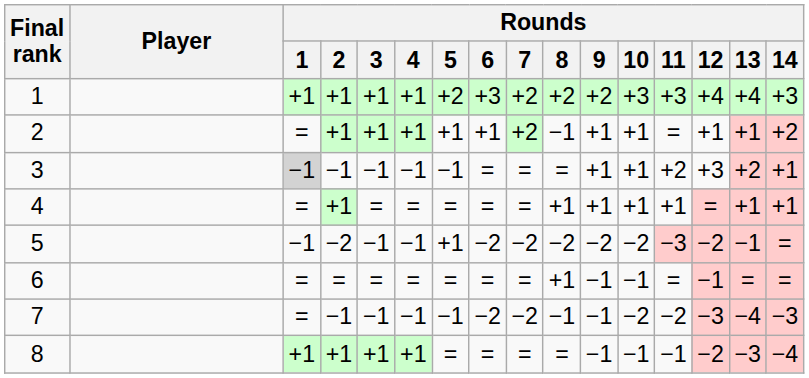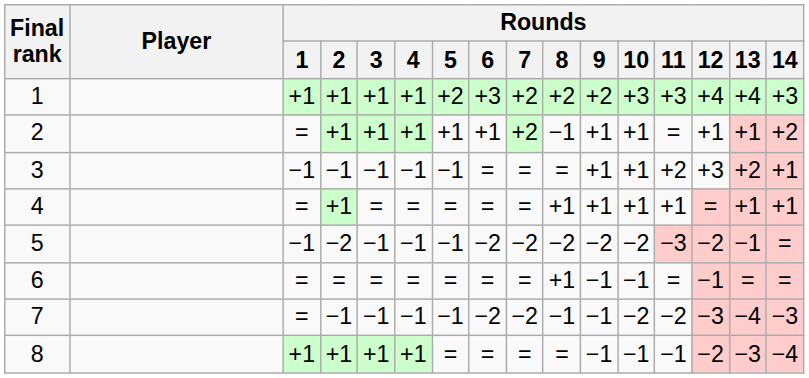(302, 170) lightgrey background -> (302, 170) no background
(450, 243) +1 -> (450, 243) −1
